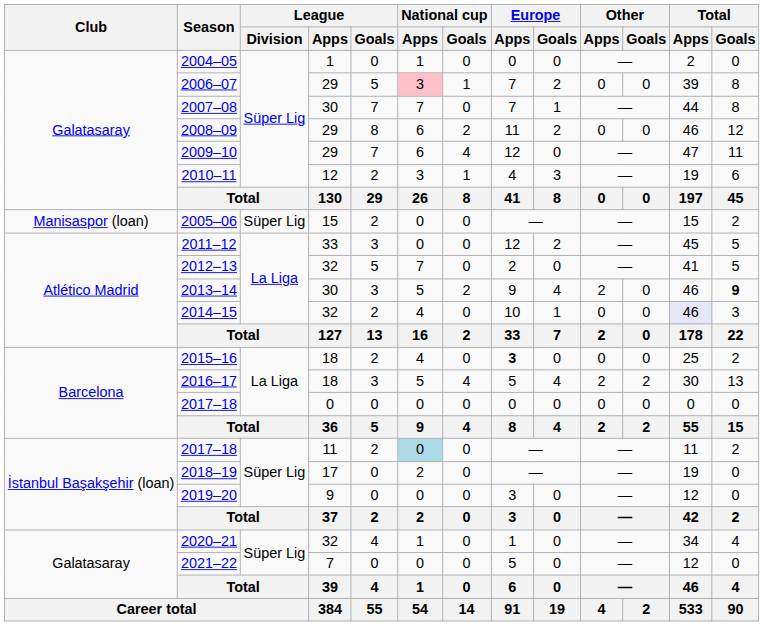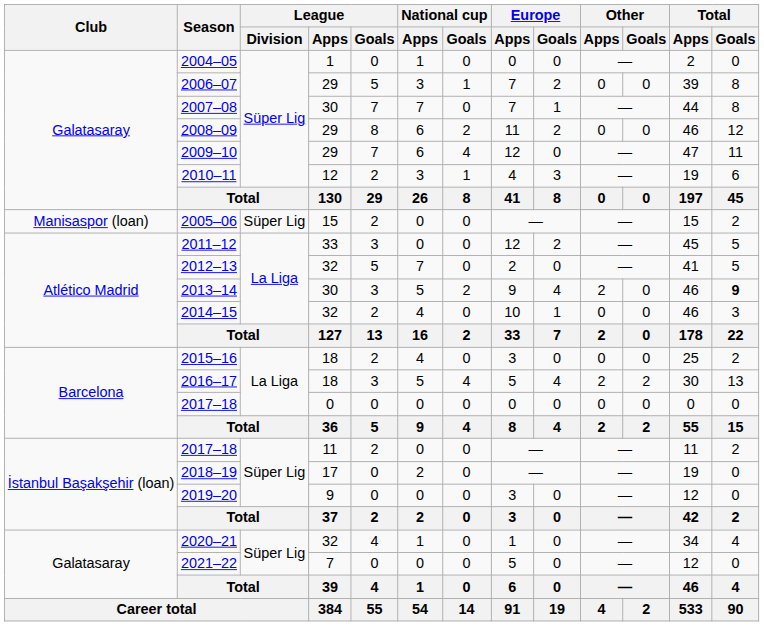(420, 84) pink background -> (420, 84) no background
(691, 312) lavender background -> (691, 312) no background
(512, 358) bold -> (512, 358) normal
(420, 449) lightblue background -> (420, 449) no background
